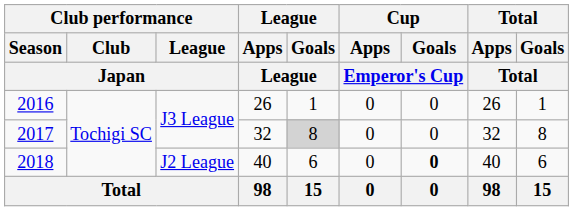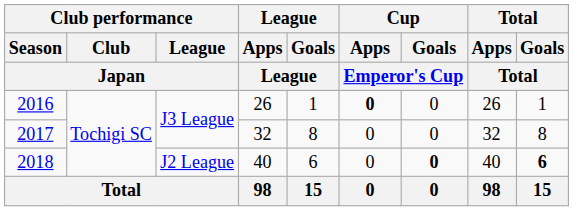(370, 104) normal -> (370, 104) bold
(313, 133) lightgrey background -> (313, 133) no background
(542, 162) normal -> (542, 162) bold
